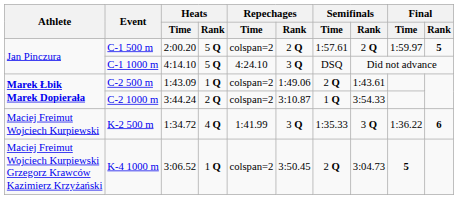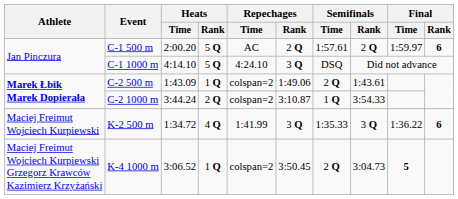(251, 47) colspan=2 -> (251, 47) AC
(439, 47) 5 -> (439, 47) 6
